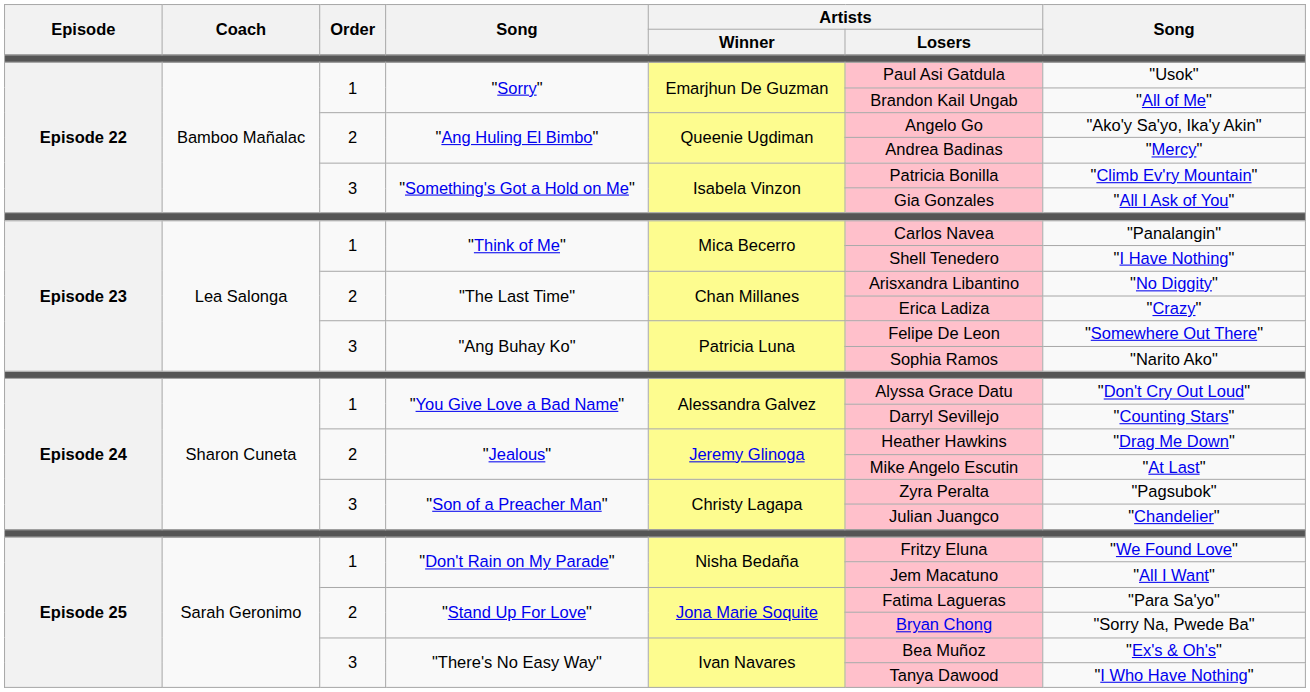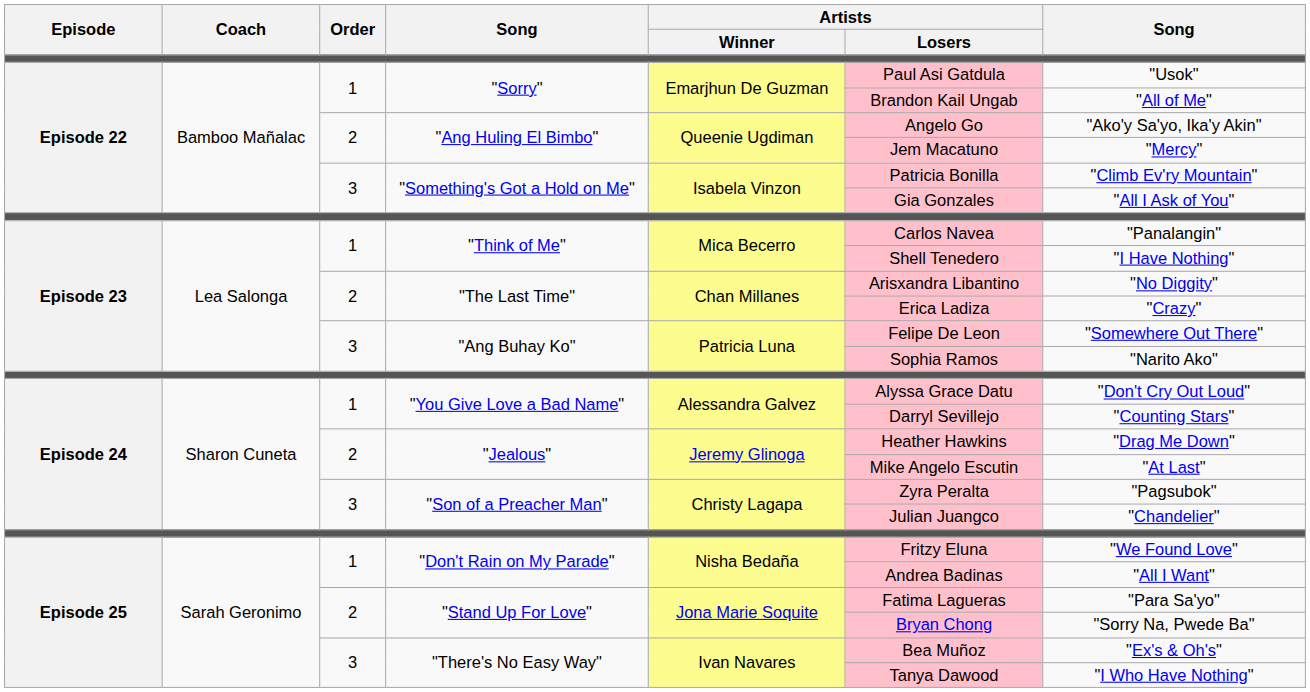(944, 150) Andrea Badinas -> (944, 150) Jem Macatuno
(944, 575) Jem Macatuno -> (944, 575) Andrea Badinas
